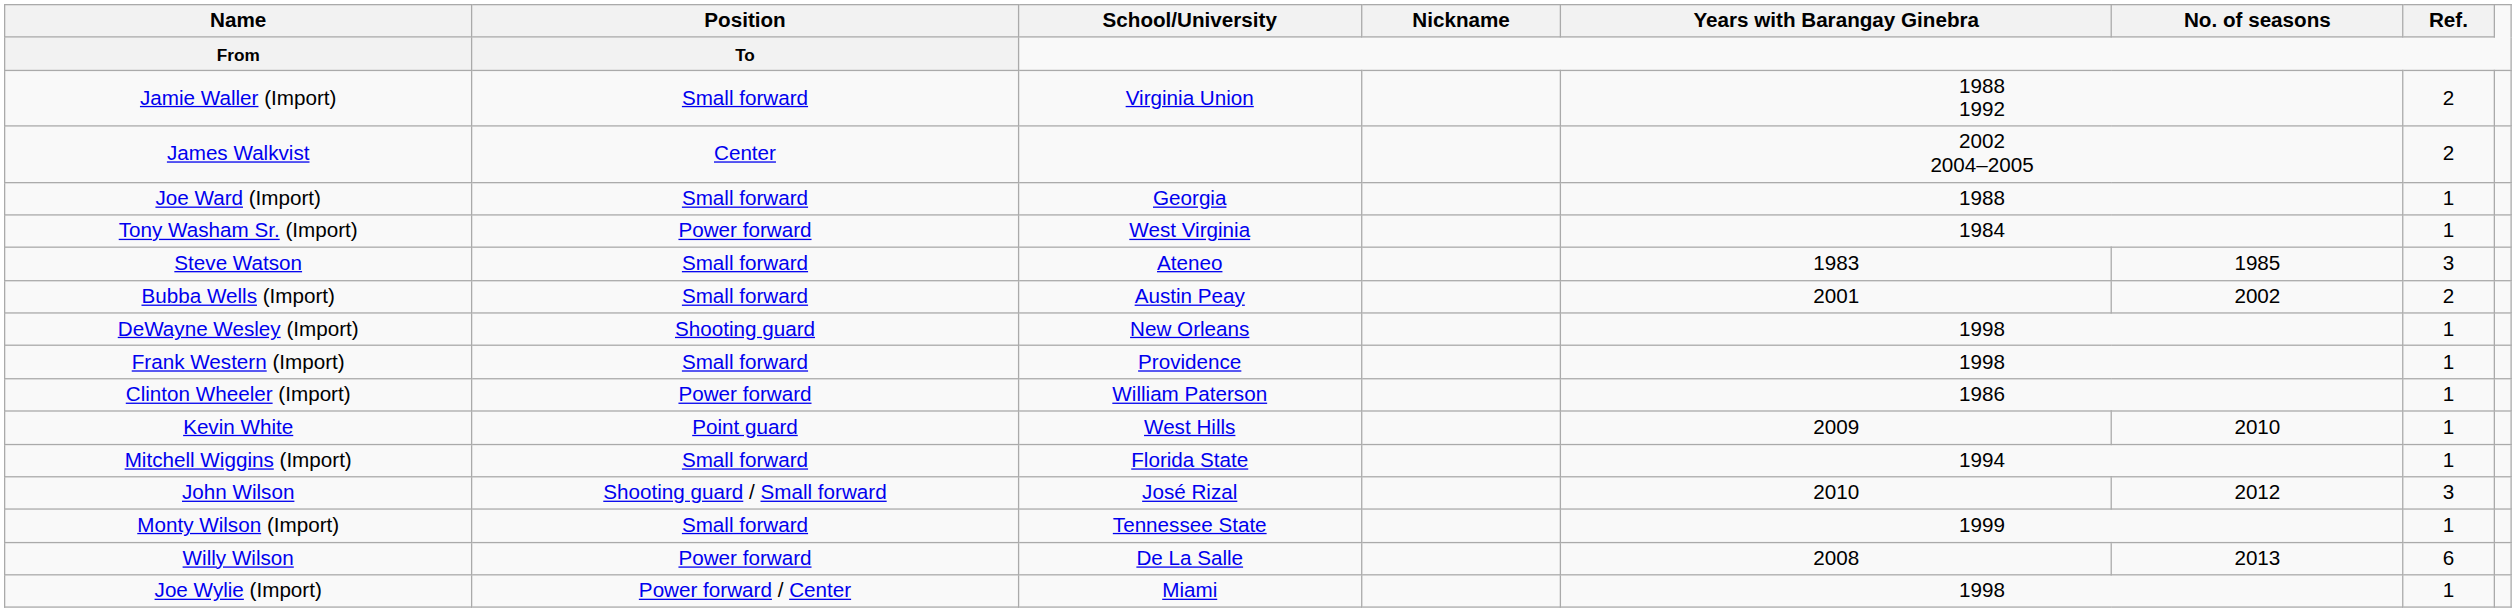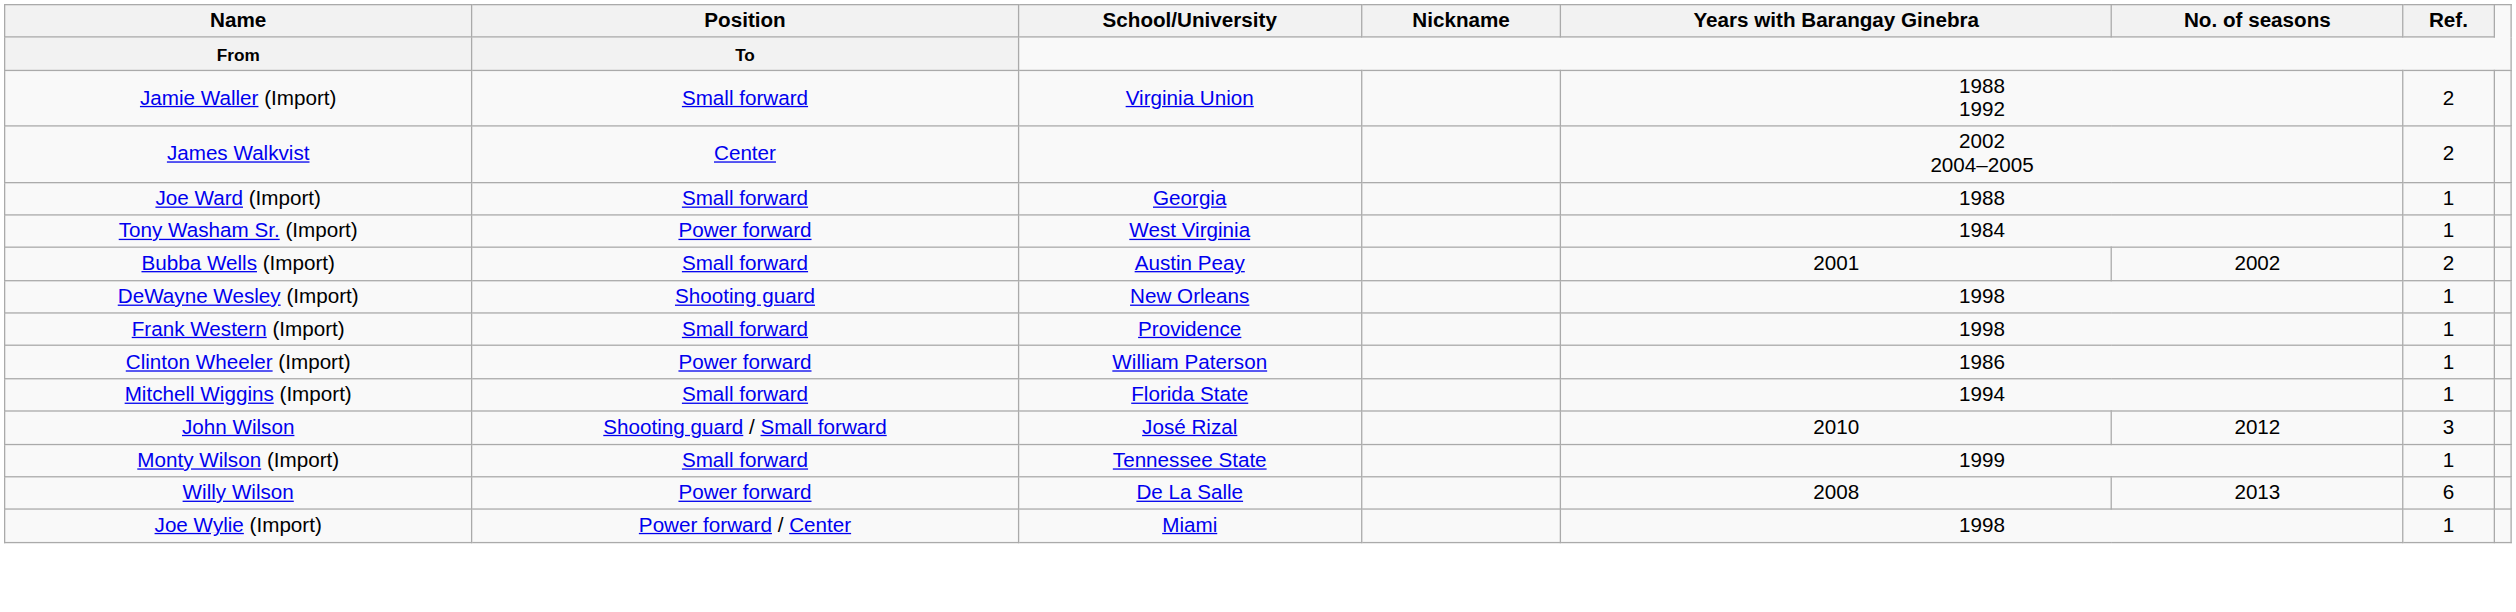- row: (238, 263)
- row: (238, 427)
